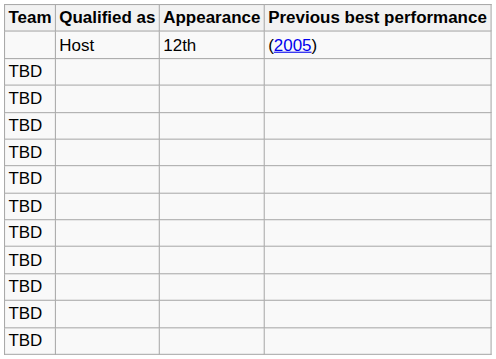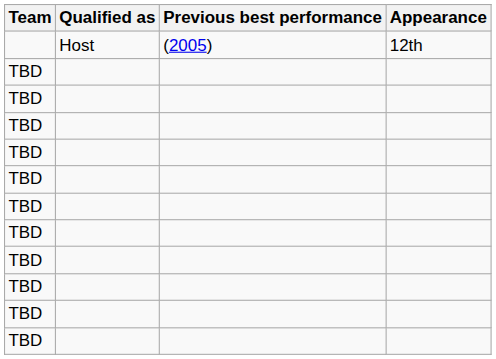columns swapped: (212, 17) <-> (378, 17)
